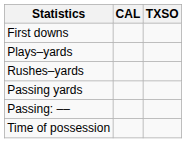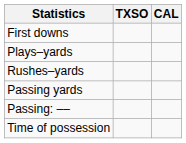columns swapped: (162, 14) <-> (128, 14)
